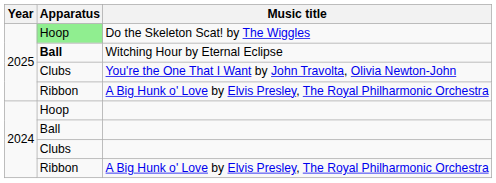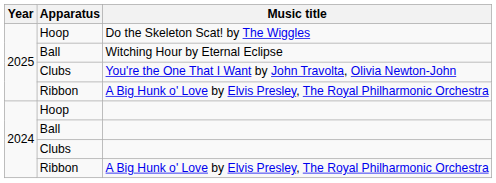(54, 33) lightgreen background -> (54, 33) no background
(51, 52) bold -> (50, 52) normal
